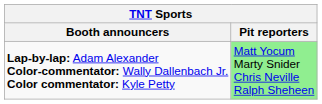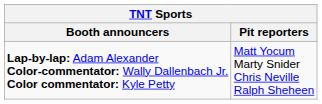(274, 71) lightgreen background -> (274, 71) no background
